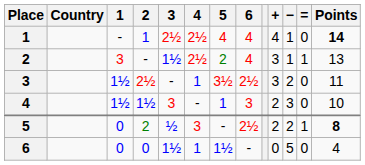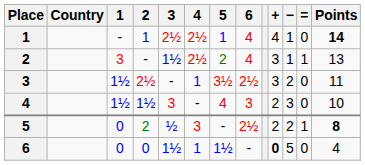(223, 37) 4 -> (223, 37) 1
(223, 103) 1 -> (223, 103) 4
(275, 148) normal -> (275, 148) bold
